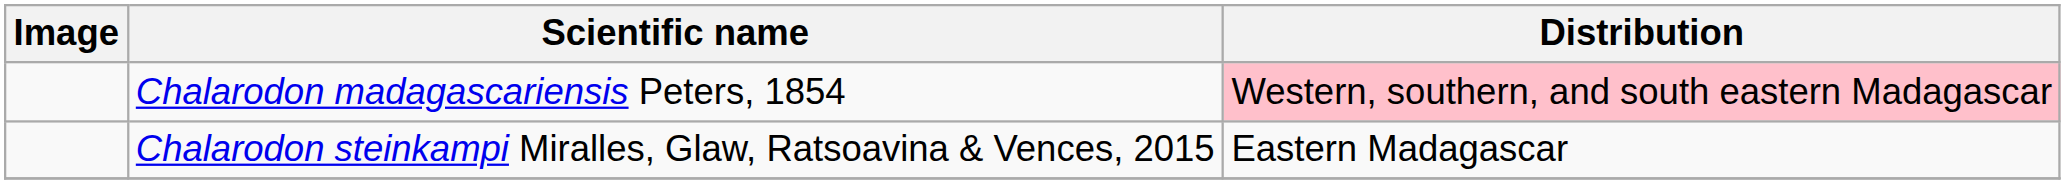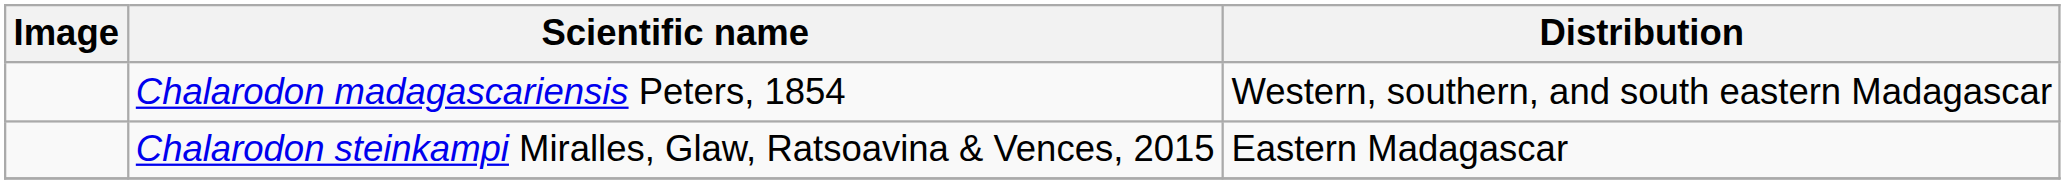(1642, 91) pink background -> (1642, 91) no background
